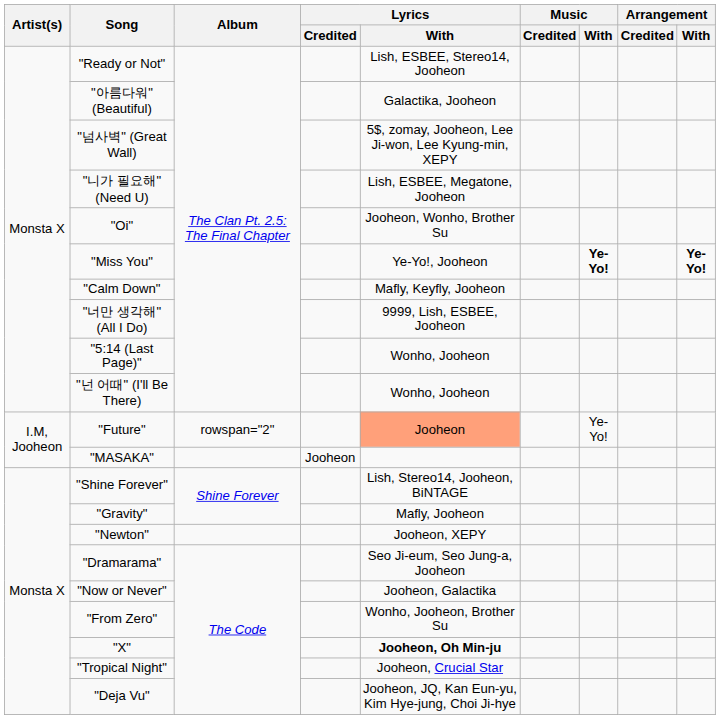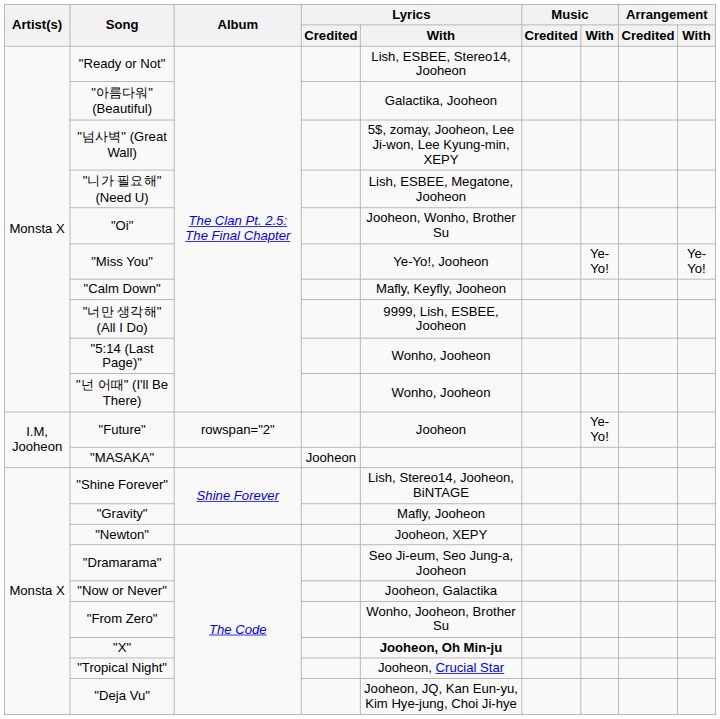(598, 261) bold -> (600, 261) normal
(696, 261) bold -> (697, 261) normal
(440, 429) lightsalmon background -> (441, 429) no background
